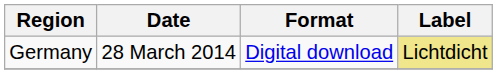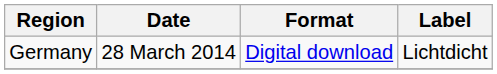(445, 52) khaki background -> (445, 52) no background
